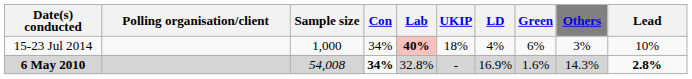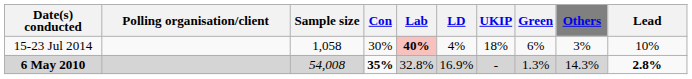columns swapped: (495, 21) <-> (456, 21)
(327, 46) 1,000 -> (327, 46) 1,058
(380, 46) 34% -> (380, 46) 30%
(380, 65) 34% -> (380, 65) 35%
(536, 65) 1.6% -> (536, 65) 1.3%
